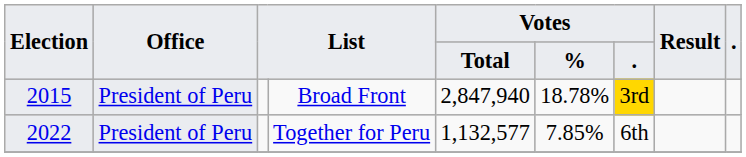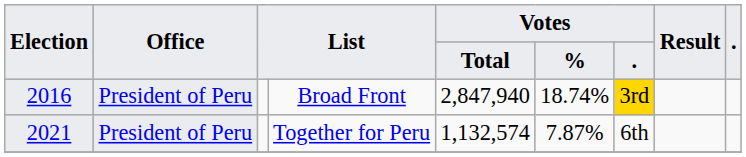(49, 96) 2015 -> (49, 96) 2016
(575, 96) 18.78% -> (575, 96) 18.74%
(49, 133) 2022 -> (49, 133) 2021
(485, 133) 1,132,577 -> (485, 133) 1,132,574
(575, 133) 7.85% -> (575, 133) 7.87%
